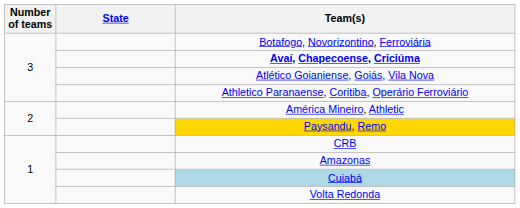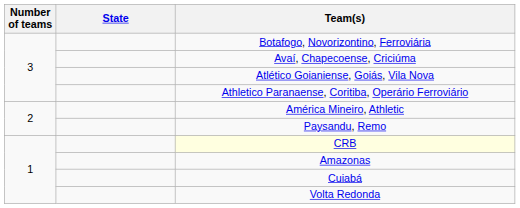(345, 59) bold -> (345, 59) normal
(345, 127) gold background -> (345, 127) no background
(345, 144) no background -> (345, 144) lightyellow background
(345, 178) lightblue background -> (345, 178) no background
